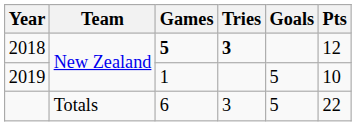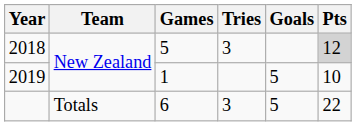(164, 47) bold -> (164, 47) normal
(226, 47) bold -> (226, 47) normal
(332, 47) no background -> (332, 47) lightgrey background
